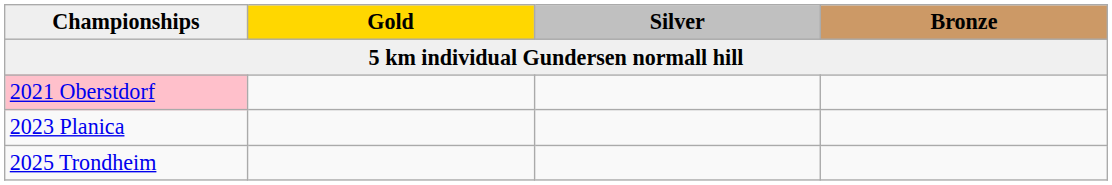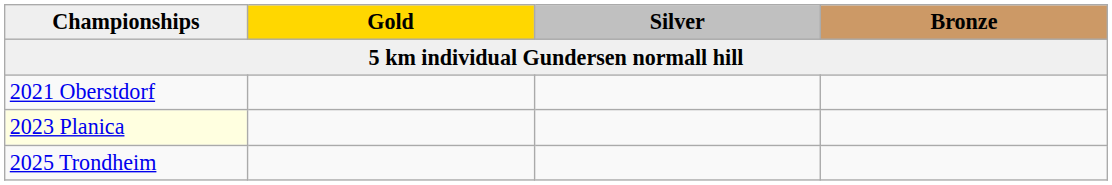(82, 92) pink background -> (82, 92) no background
(67, 127) no background -> (67, 127) lightyellow background
